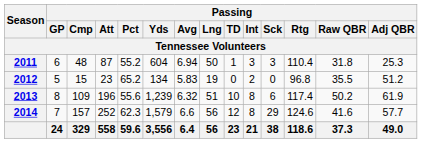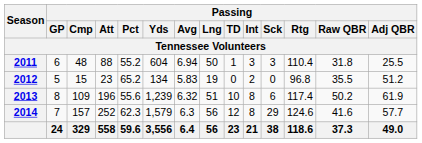(106, 63) 87 -> (106, 63) 88
(393, 63) 25.3 -> (393, 63) 25.5
(187, 113) 6.6 -> (187, 113) 6.3
